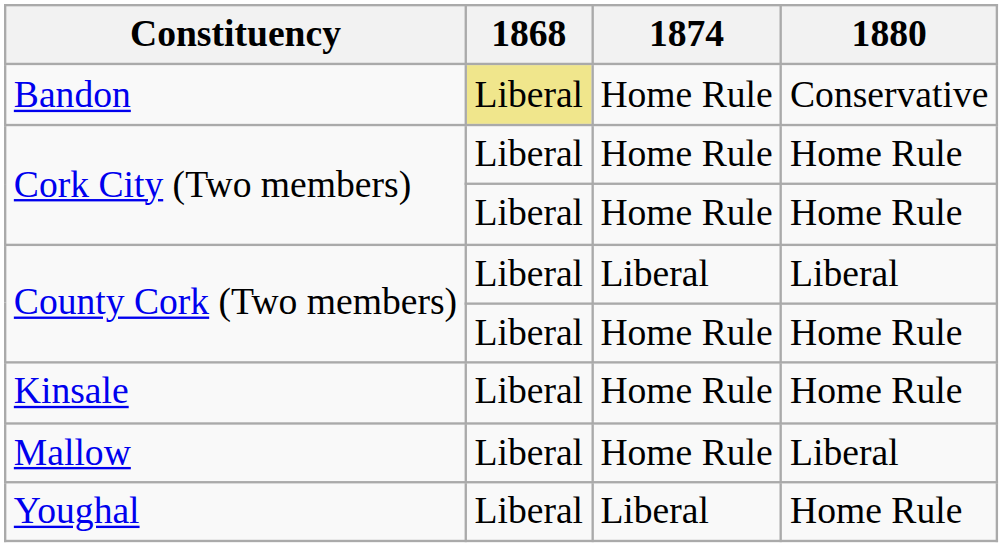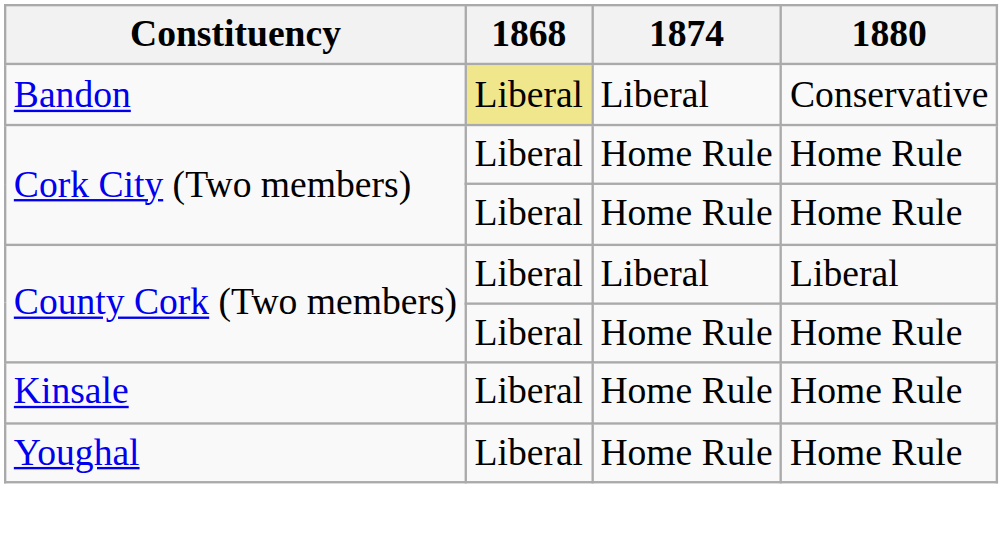(687, 93) Home Rule -> (655, 93) Liberal
- row: (72, 451)
(655, 511) Liberal -> (687, 451) Home Rule
